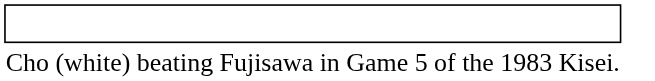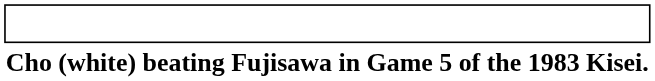(313, 62) normal -> (327, 62) bold
